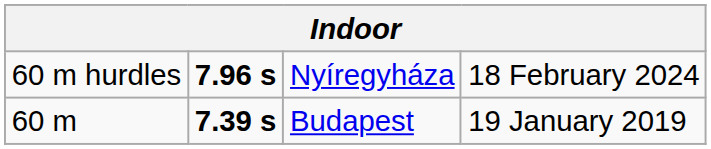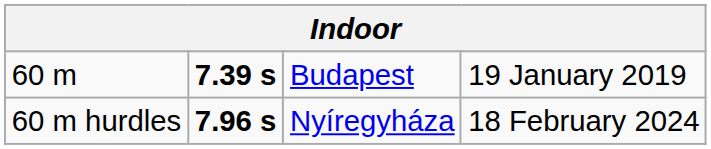rows swapped: (44, 121) <-> (97, 75)
